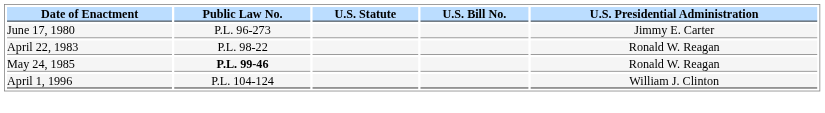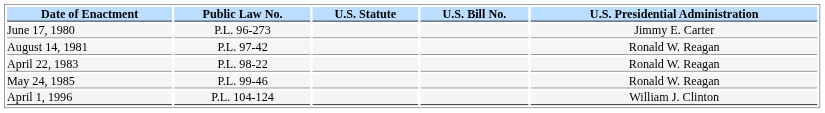+ row: (47, 47)
(243, 64) bold -> (243, 80) normal
